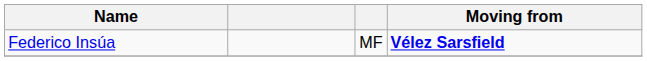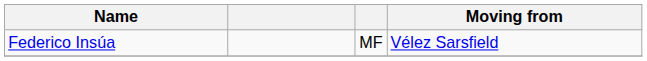(448, 42) bold -> (444, 42) normal
